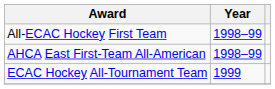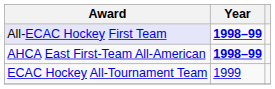(87, 34) no background -> (87, 34) lavender background
(238, 34) normal -> (238, 34) bold
(238, 53) normal -> (238, 53) bold
